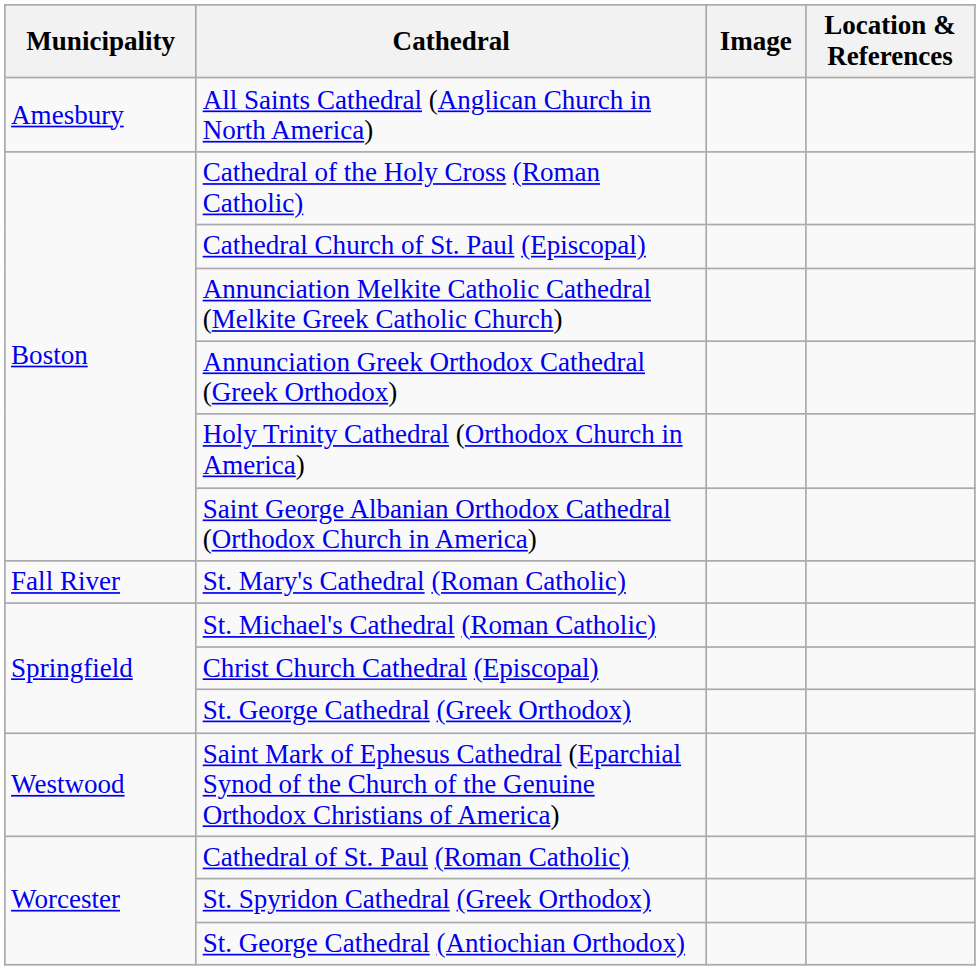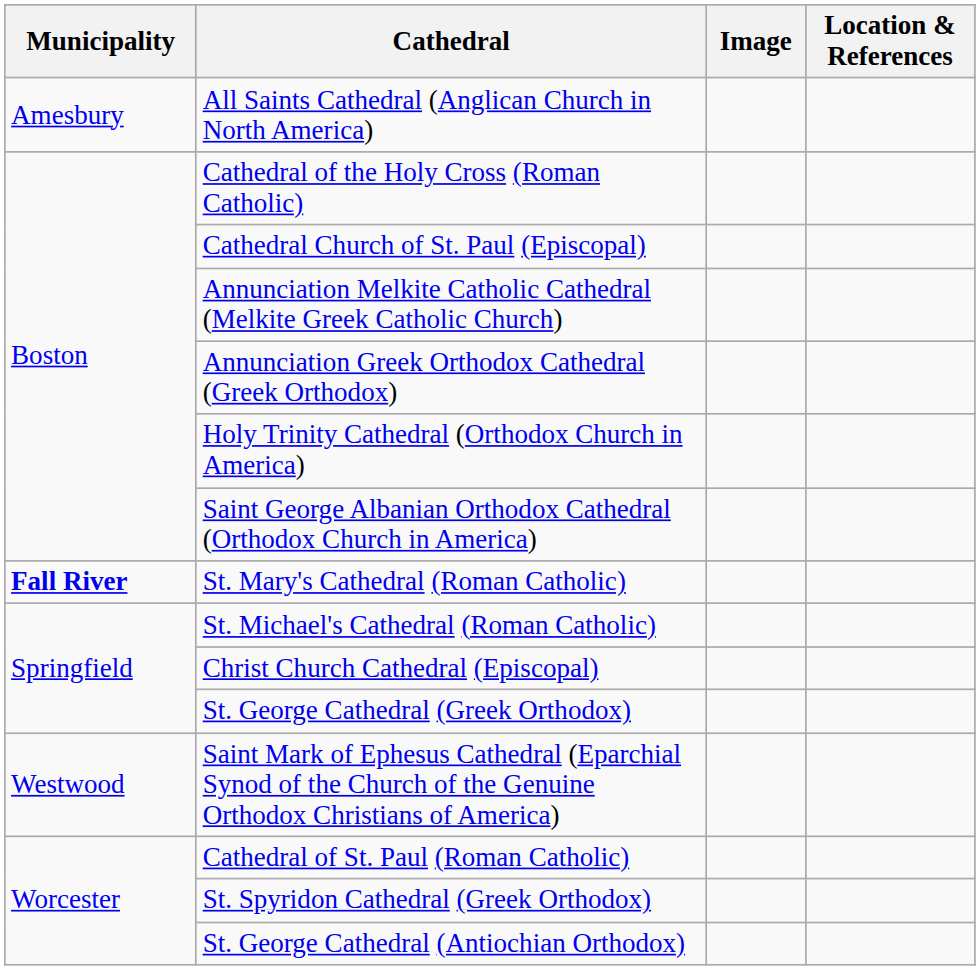(66, 581) normal -> (69, 581) bold
